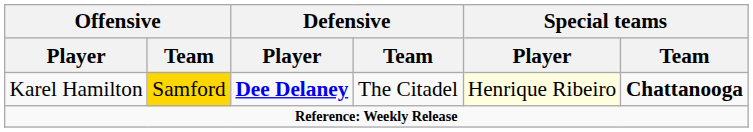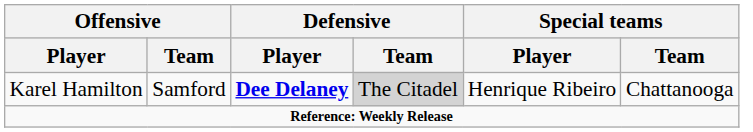(189, 88) gold background -> (189, 88) no background
(408, 88) no background -> (408, 88) lightgrey background
(542, 88) lightyellow background -> (542, 88) no background
(684, 88) bold -> (680, 88) normal
